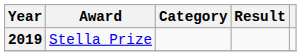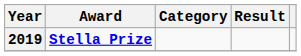(101, 40) normal -> (101, 40) bold
